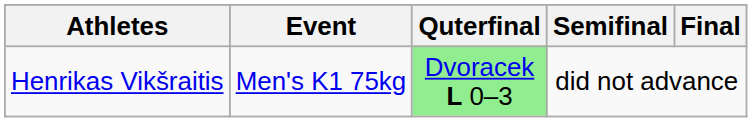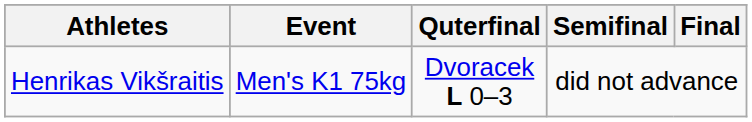(480, 81) lightgreen background -> (480, 81) no background
